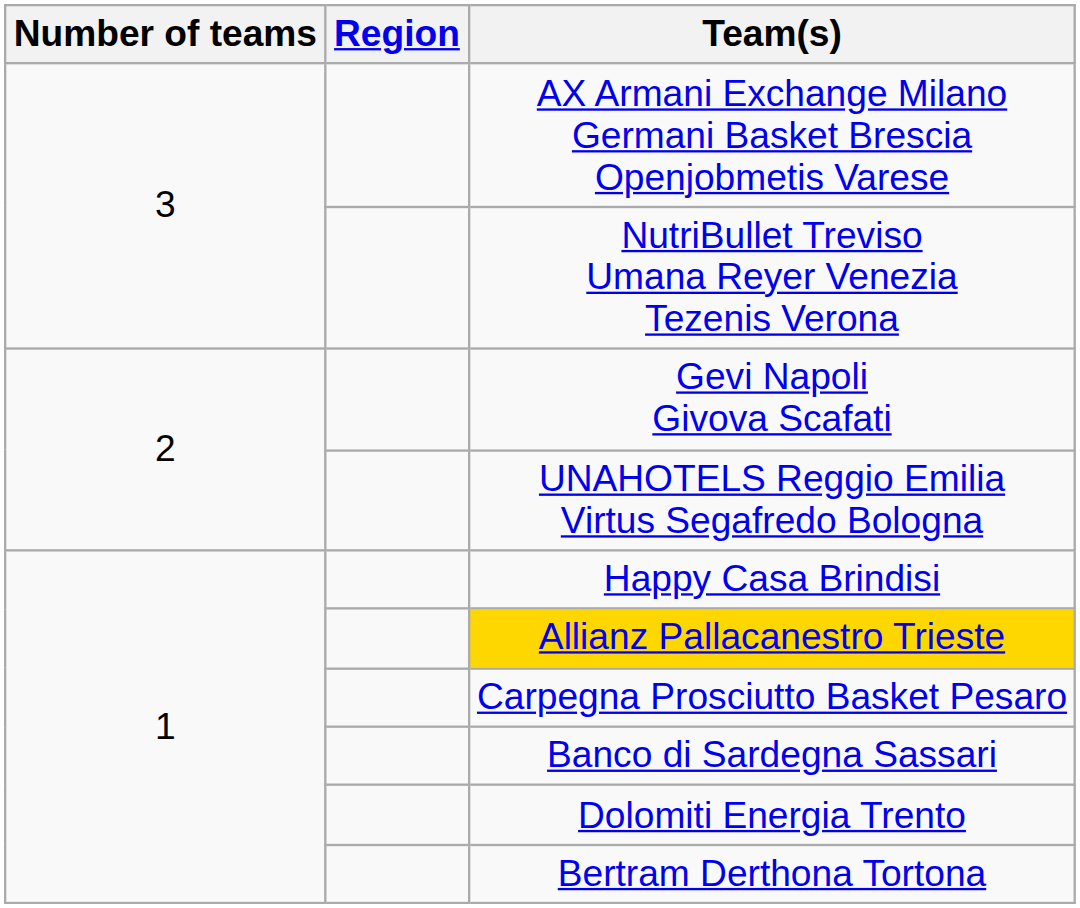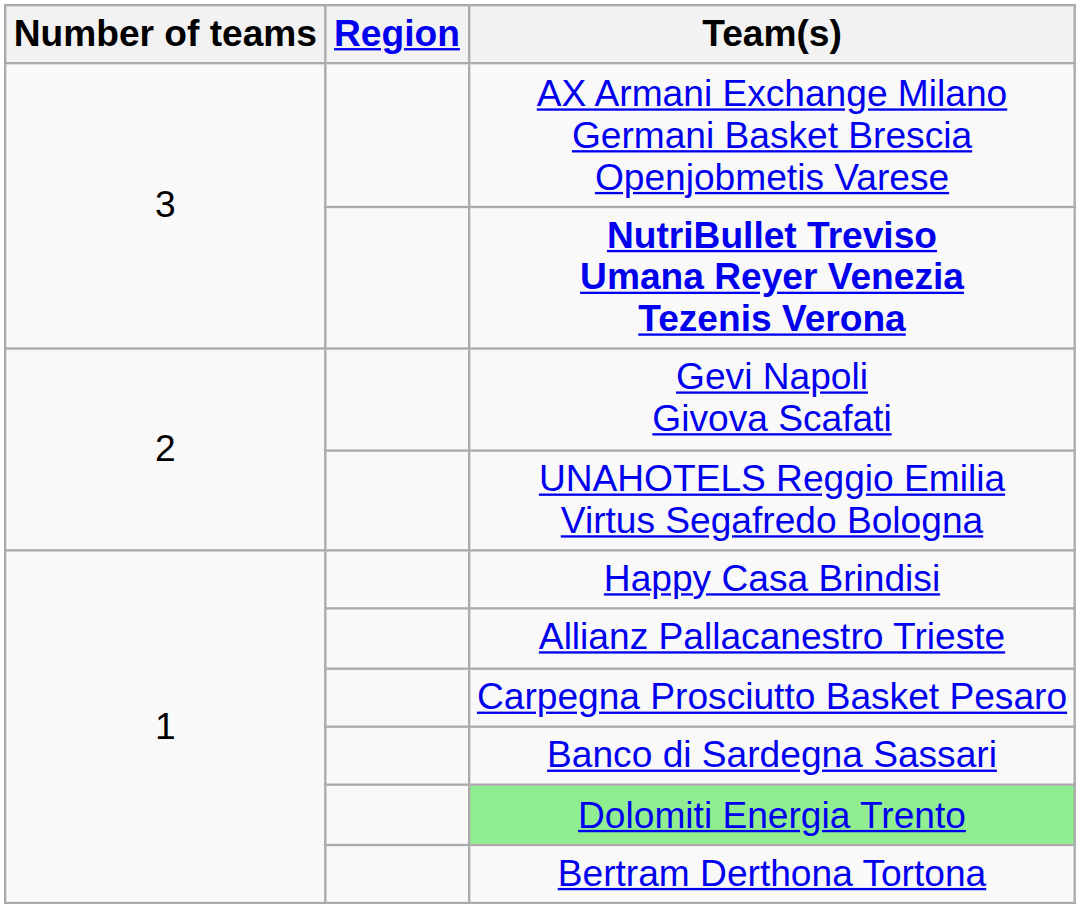(772, 276) normal -> (772, 276) bold
(772, 637) gold background -> (772, 637) no background
(772, 814) no background -> (772, 814) lightgreen background
